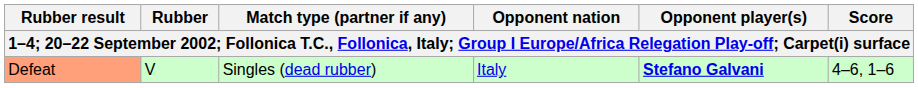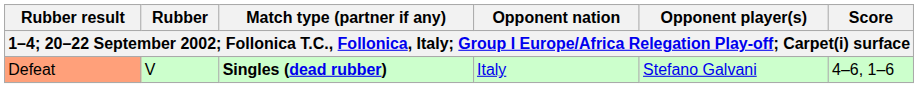(299, 70) normal -> (305, 70) bold
(703, 70) bold -> (700, 70) normal
